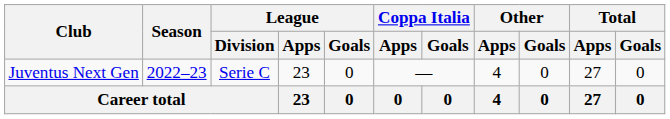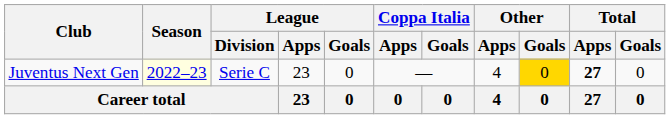(177, 72) no background -> (177, 72) lightyellow background
(545, 72) no background -> (545, 72) gold background
(592, 72) normal -> (592, 72) bold
